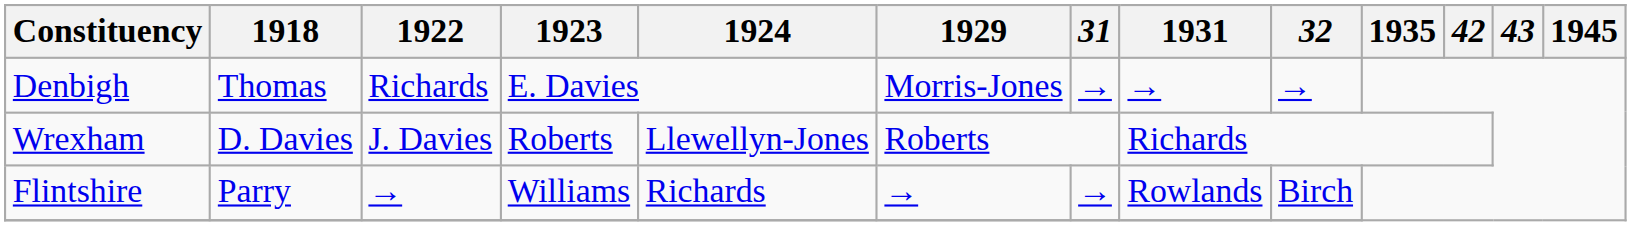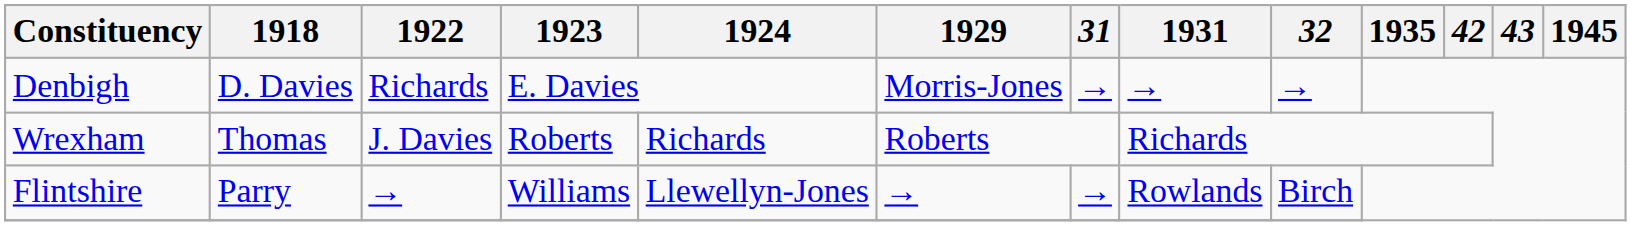(272, 84) Thomas -> (285, 84) D. Davies
(285, 138) D. Davies -> (272, 138) Thomas
(757, 138) Llewellyn-Jones -> (706, 138) Richards
(706, 191) Richards -> (757, 191) Llewellyn-Jones
